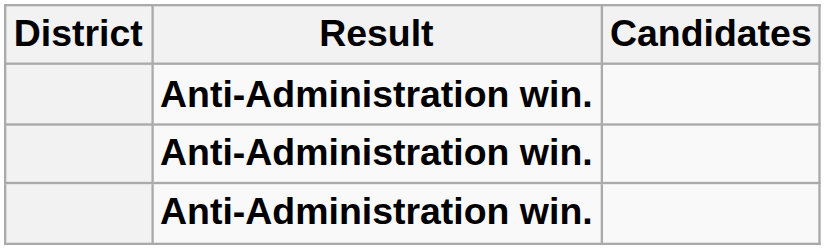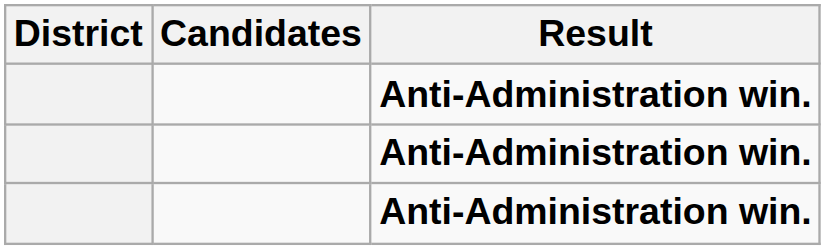columns swapped: (376, 34) <-> (711, 34)
